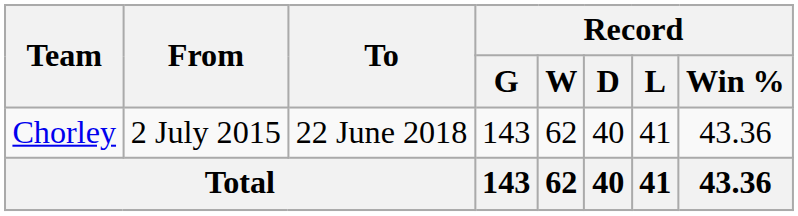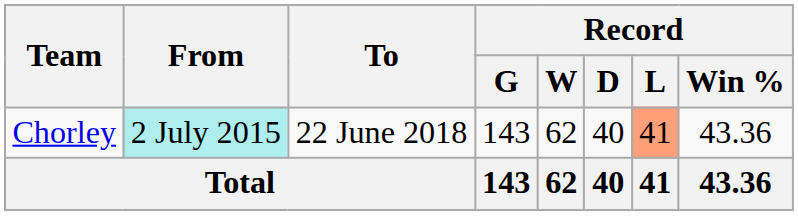(206, 132) no background -> (206, 132) paleturquoise background
(655, 132) no background -> (655, 132) lightsalmon background
